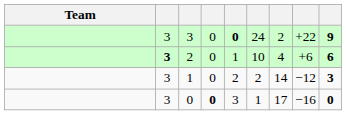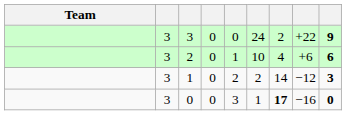(235, 36) bold -> (235, 36) normal
(167, 57) bold -> (167, 57) normal
(213, 99) bold -> (213, 99) normal
(281, 99) normal -> (281, 99) bold
